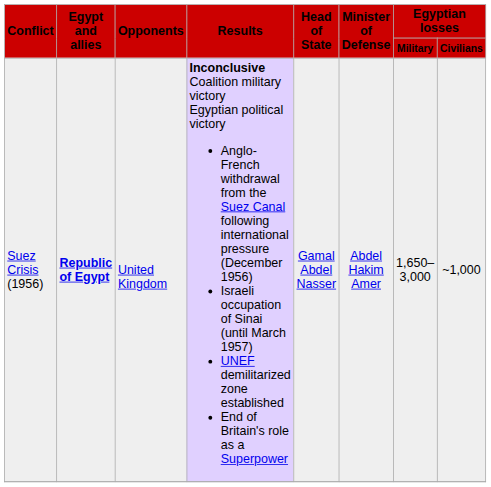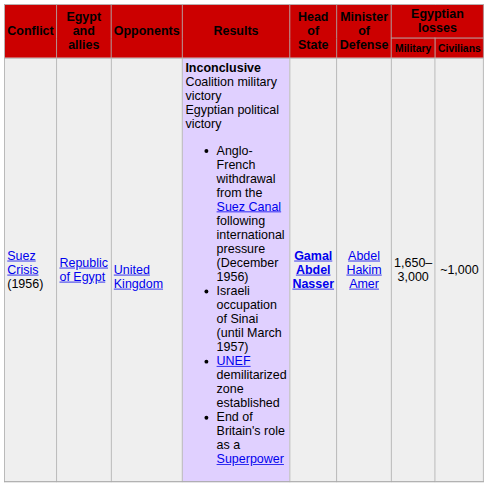(86, 270) bold -> (84, 270) normal
(316, 270) normal -> (313, 270) bold
